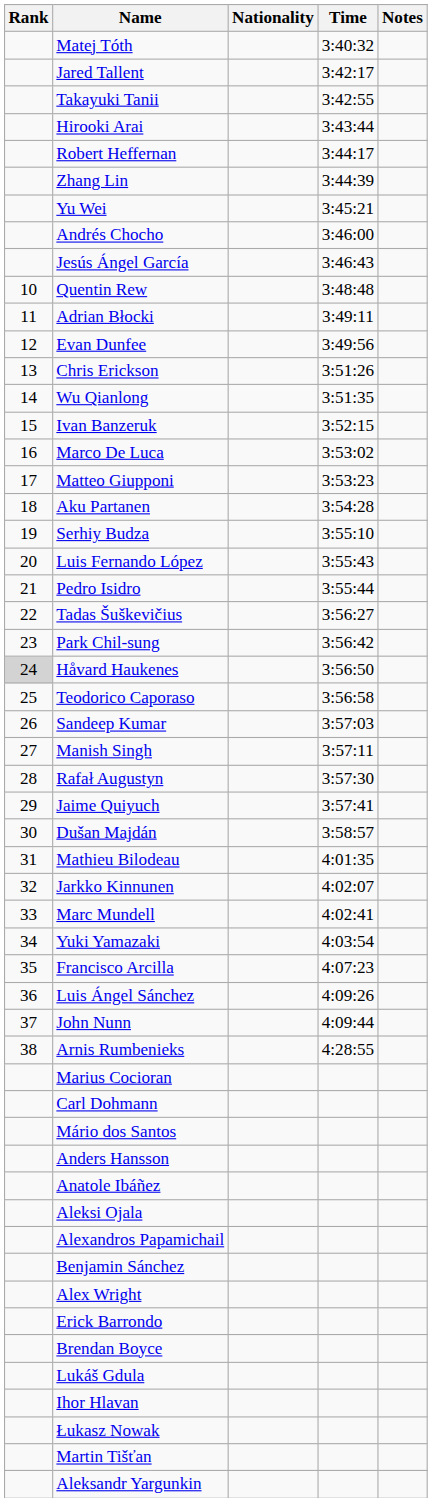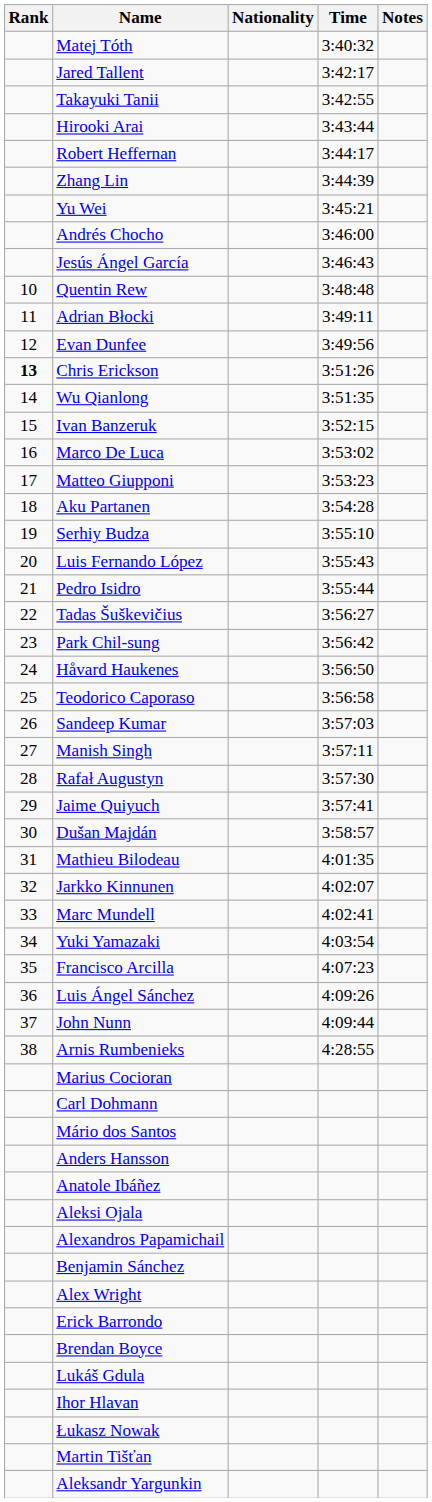(28, 371) normal -> (28, 371) bold
(28, 669) lightgrey background -> (28, 669) no background
